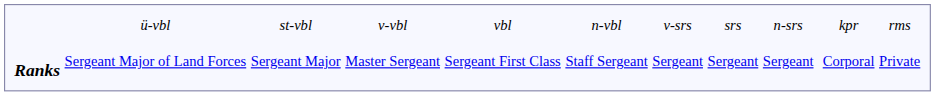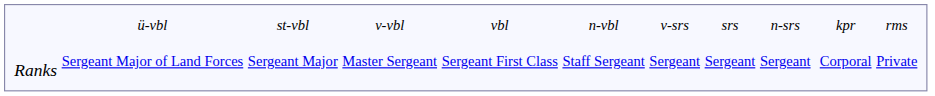(37, 70) bold -> (36, 70) normal
